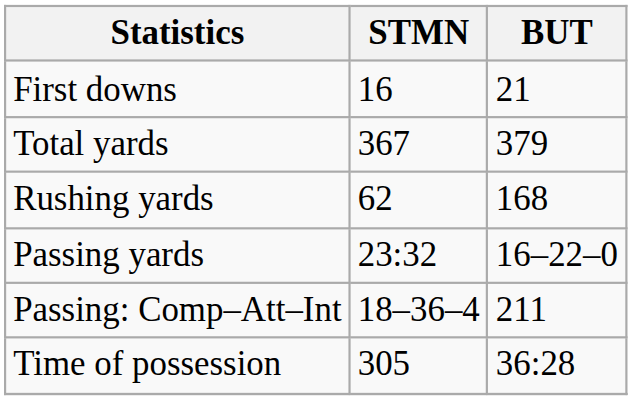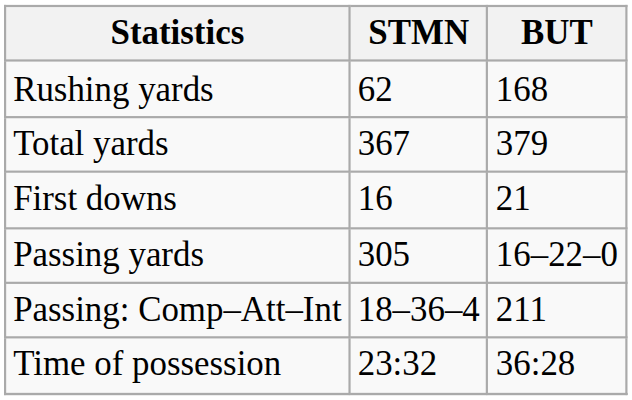rows swapped: (95, 88) <-> (113, 198)
(397, 254) 23:32 -> (384, 254) 305
(384, 364) 305 -> (397, 364) 23:32
